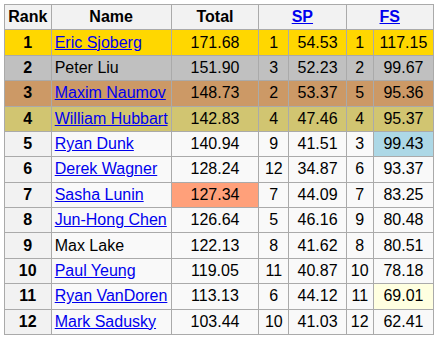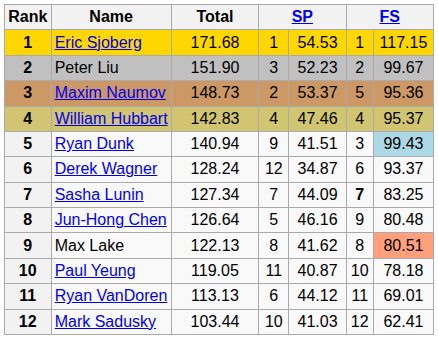(215, 194) lightsalmon background -> (215, 194) no background
(360, 194) normal -> (360, 194) bold
(403, 245) no background -> (403, 245) lightsalmon background
(403, 296) lightyellow background -> (403, 296) no background
